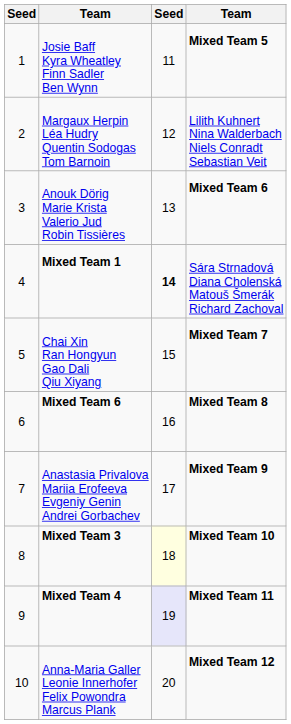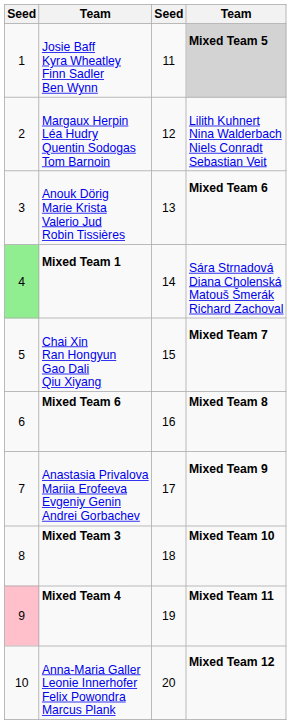(228, 40) no background -> (228, 40) lightgrey background
(22, 282) no background -> (22, 282) lightgreen background
(169, 282) bold -> (169, 282) normal
(169, 556) lightyellow background -> (169, 556) no background
(22, 616) no background -> (22, 616) pink background
(169, 616) lavender background -> (169, 616) no background
